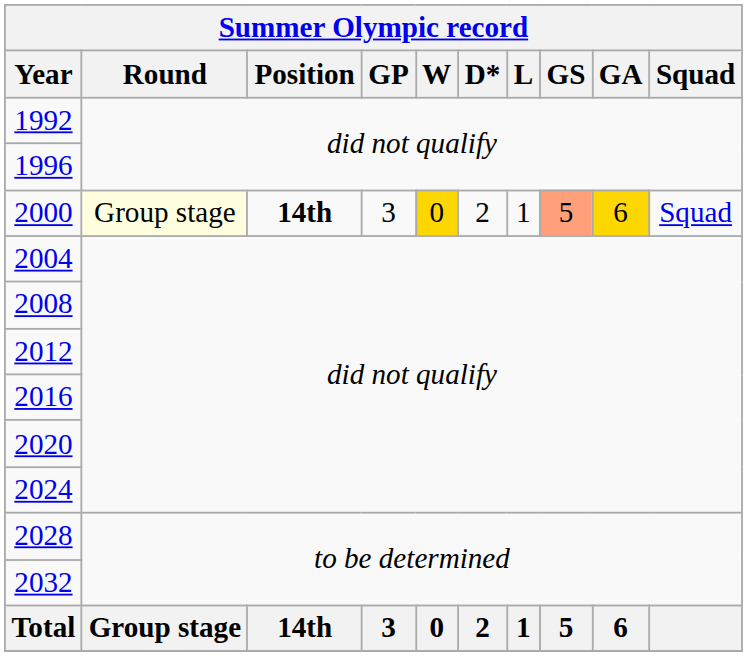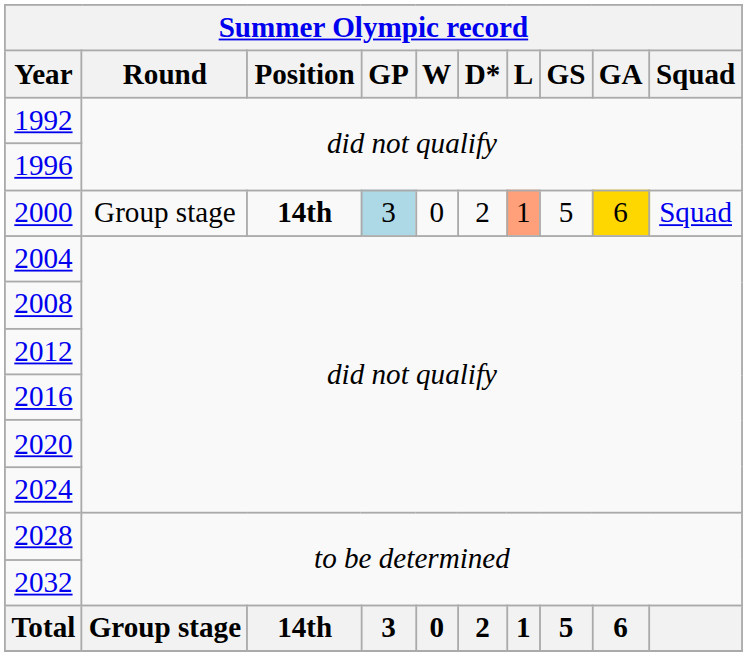(165, 212) lightyellow background -> (165, 212) no background
(388, 212) no background -> (388, 212) lightblue background
(437, 212) gold background -> (437, 212) no background
(523, 212) no background -> (523, 212) lightsalmon background
(566, 212) lightsalmon background -> (566, 212) no background
